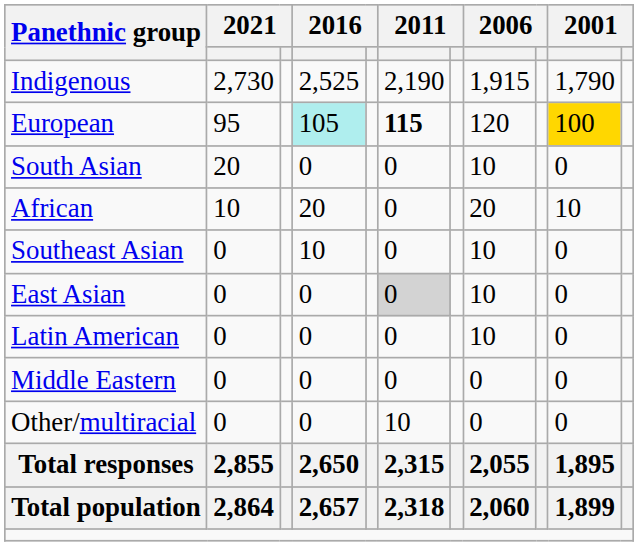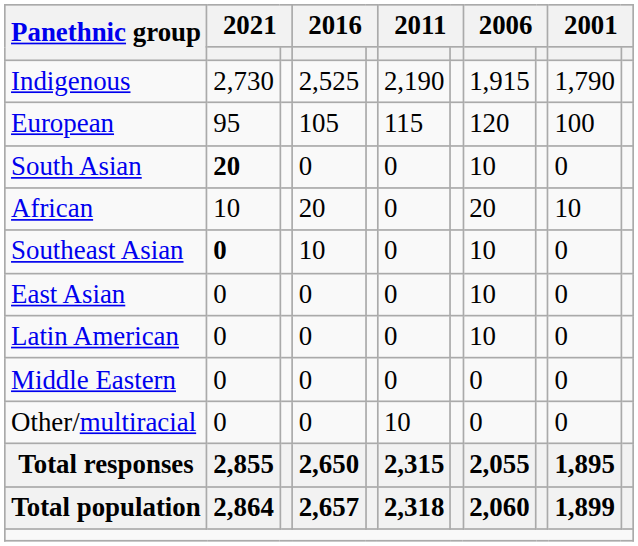(319, 123) paleturquoise background -> (319, 123) no background
(403, 123) bold -> (404, 123) normal
(575, 123) gold background -> (575, 123) no background
(227, 166) normal -> (227, 166) bold
(220, 251) normal -> (220, 251) bold
(391, 293) lightgrey background -> (391, 293) no background
